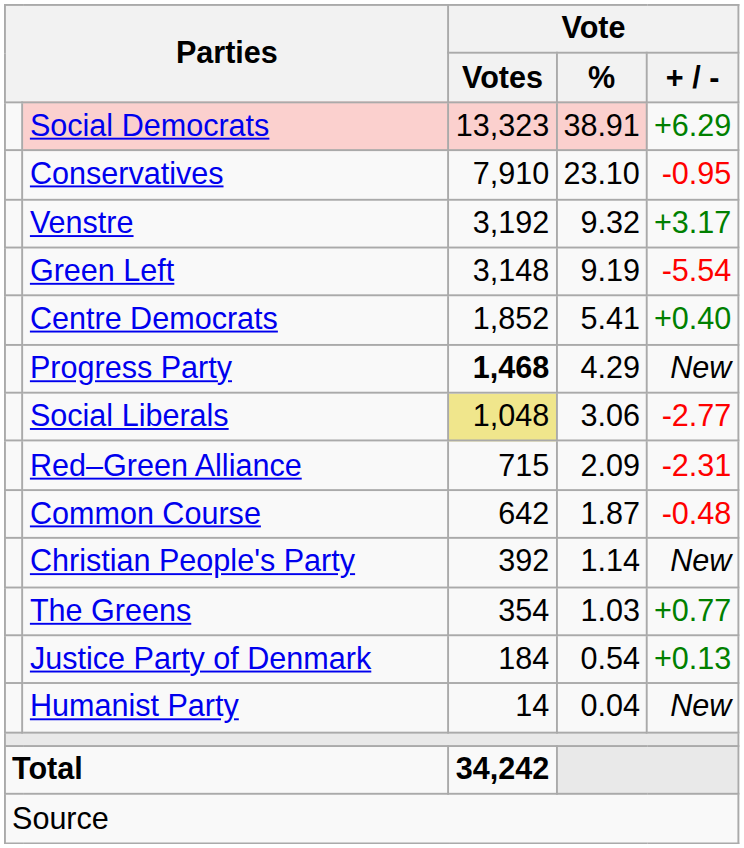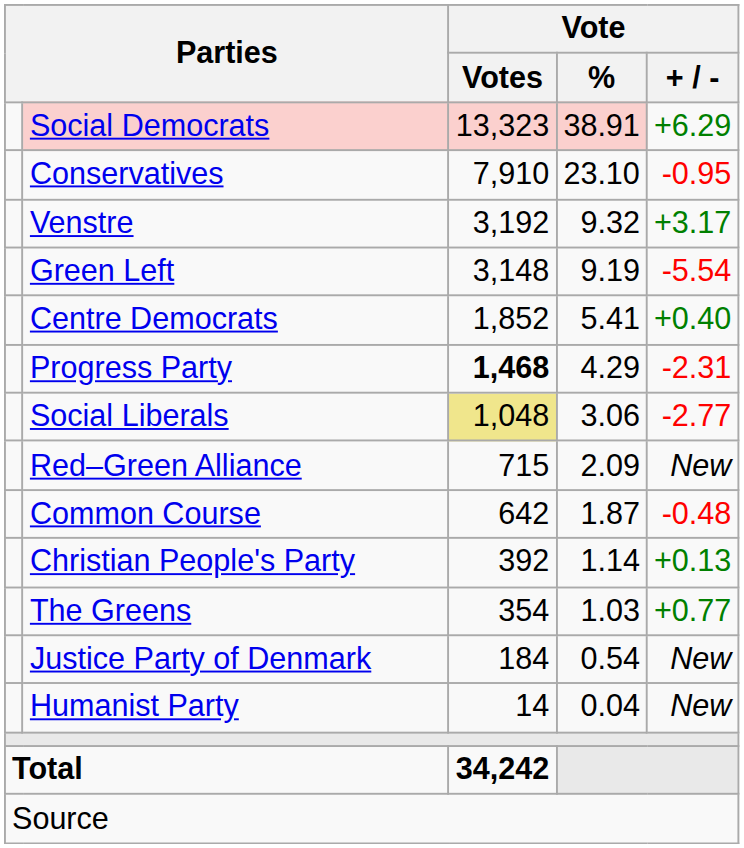(701, 367) New -> (696, 367) -2.31
(696, 464) -2.31 -> (701, 464) New
(701, 561) New -> (693, 561) +0.13
(693, 658) +0.13 -> (701, 658) New
